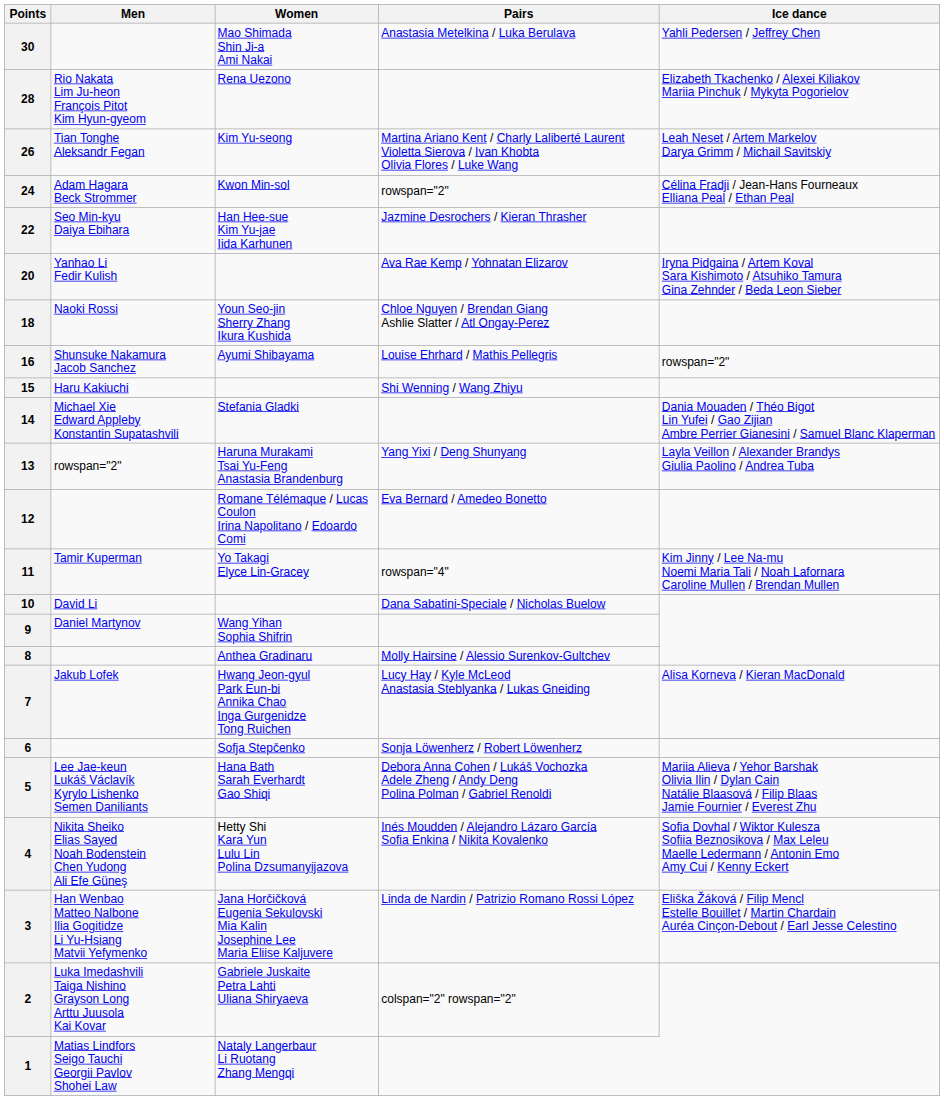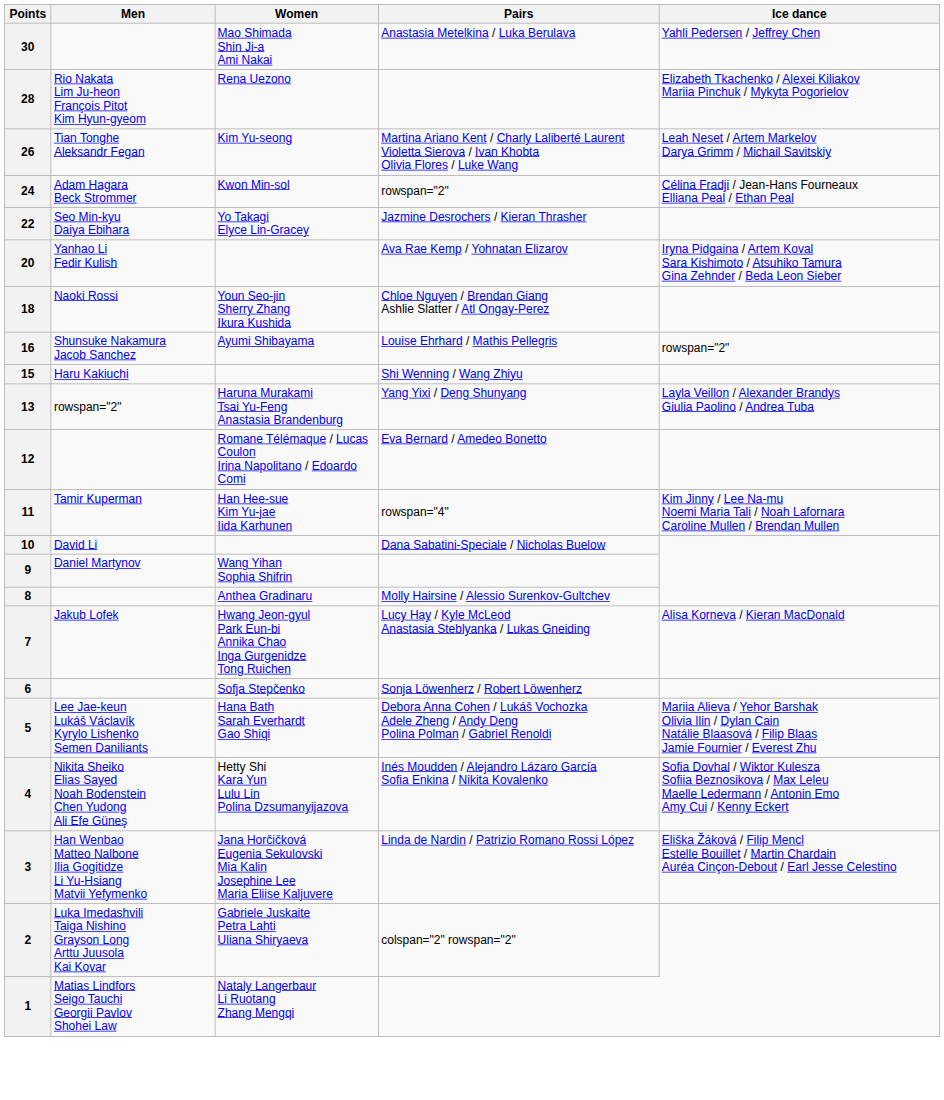(255, 230) Han Hee-sue Kim Yu-jae Iida Karhunen -> (263, 223) Yo Takagi Elyce Lin-Gracey
- row: (28, 420)
(263, 565) Yo Takagi Elyce Lin-Gracey -> (255, 512) Han Hee-sue Kim Yu-jae Iida Karhunen
